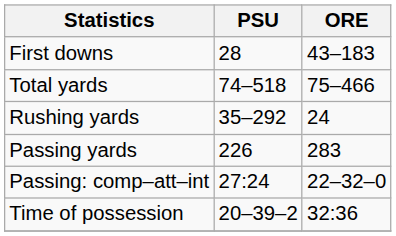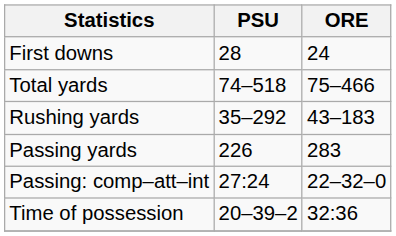(341, 53) 43–183 -> (318, 53) 24
(318, 117) 24 -> (341, 117) 43–183
